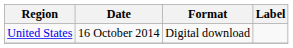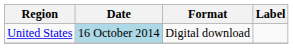(119, 33) no background -> (119, 33) lightblue background
